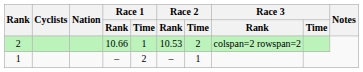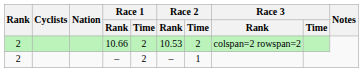(144, 43) 1 -> (144, 43) 2
(18, 59) 1 -> (18, 59) 2
